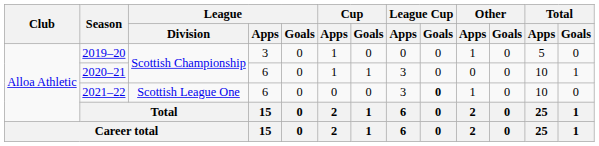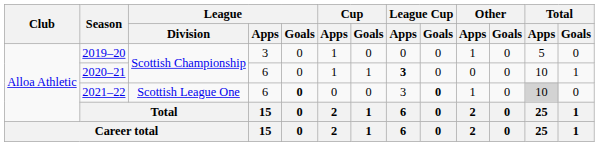(403, 72) normal -> (403, 72) bold
(300, 92) normal -> (300, 92) bold
(542, 92) no background -> (542, 92) lightgrey background
